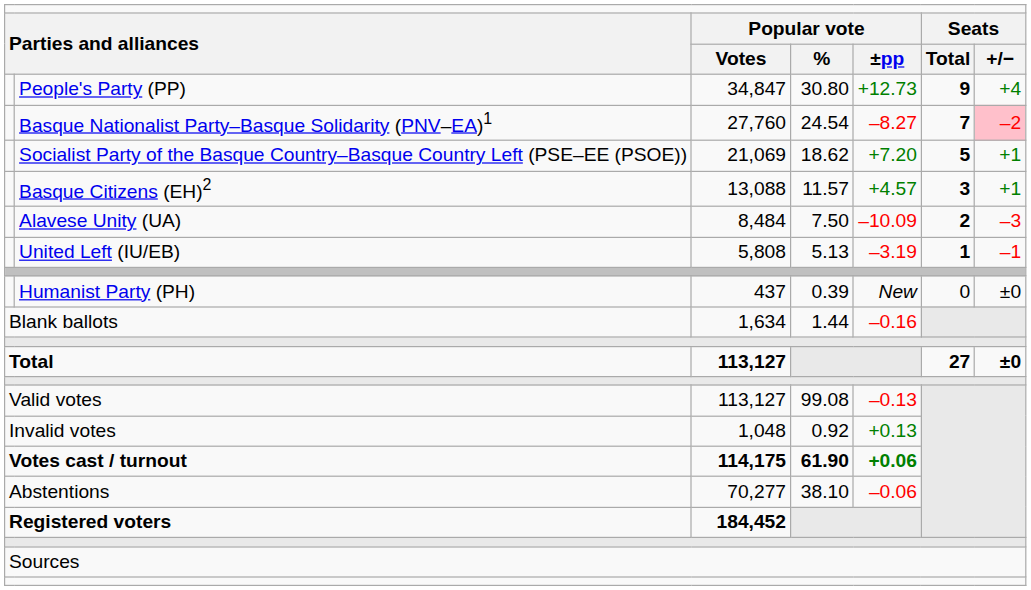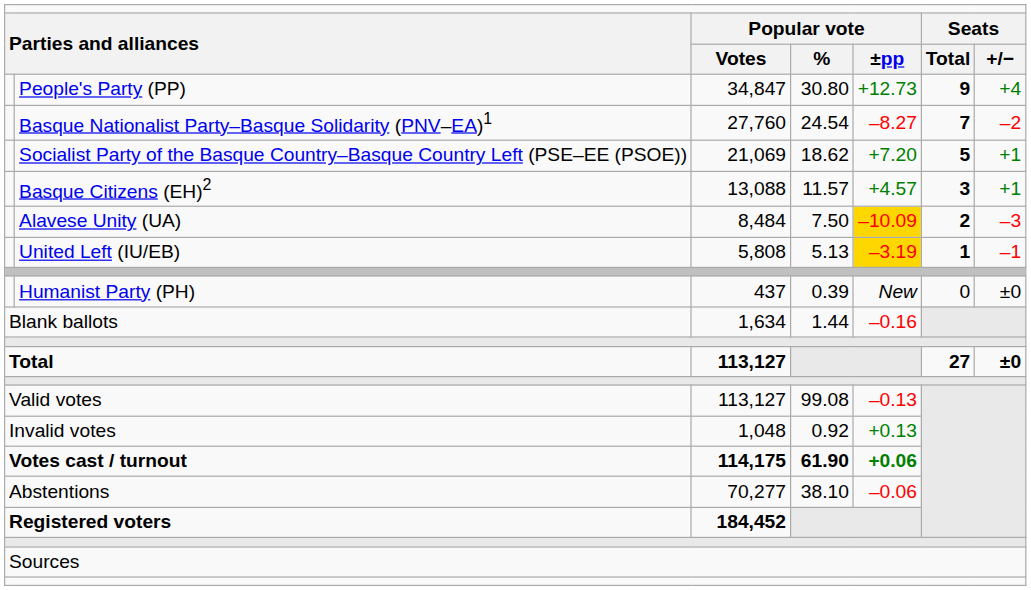(1010, 122) pink background -> (1010, 122) no background
(888, 221) no background -> (888, 221) gold background
(893, 252) no background -> (893, 252) gold background
